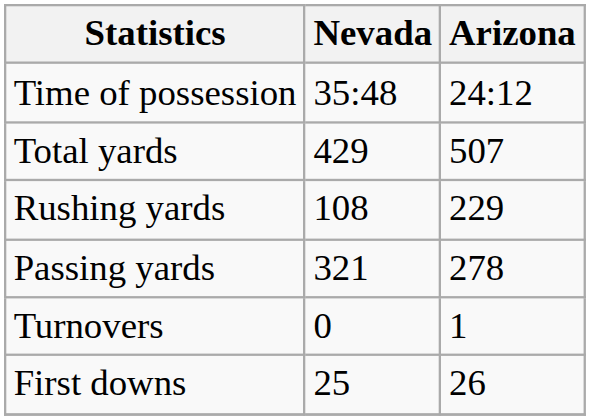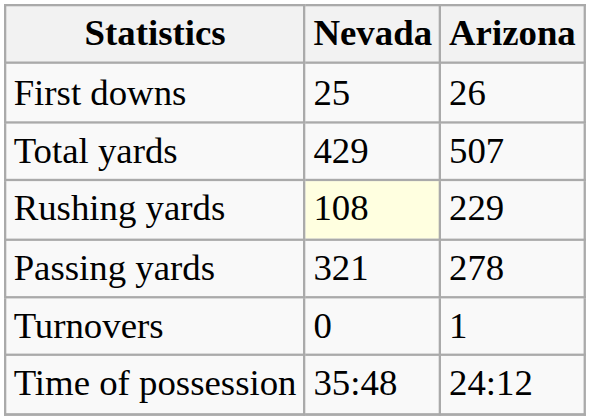rows swapped: (100, 383) <-> (155, 92)
(341, 208) no background -> (341, 208) lightyellow background
